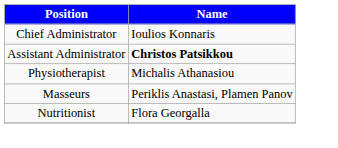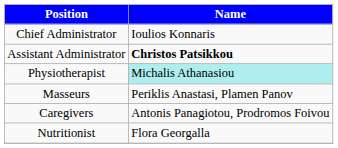(183, 73) no background -> (183, 73) paleturquoise background
+ row: (66, 113)
